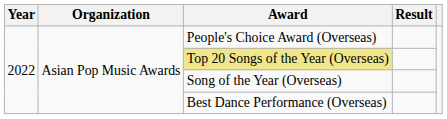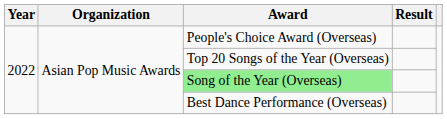(288, 59) khaki background -> (288, 59) no background
(264, 80) no background -> (264, 80) lightgreen background
